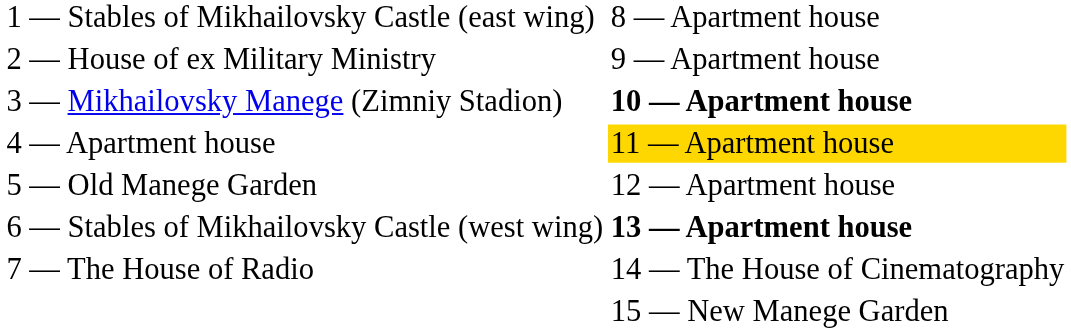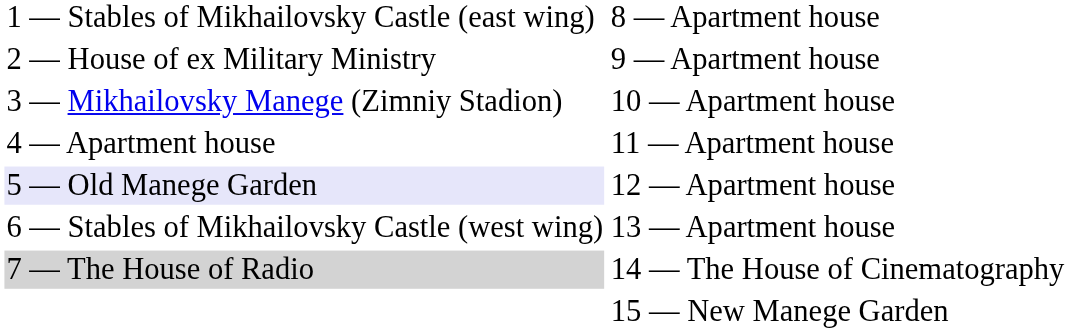(761, 101) bold -> (753, 101) normal
(752, 143) gold background -> (752, 143) no background
(162, 185) no background -> (162, 185) lavender background
(761, 227) bold -> (753, 227) normal
(160, 269) no background -> (160, 269) lightgrey background
